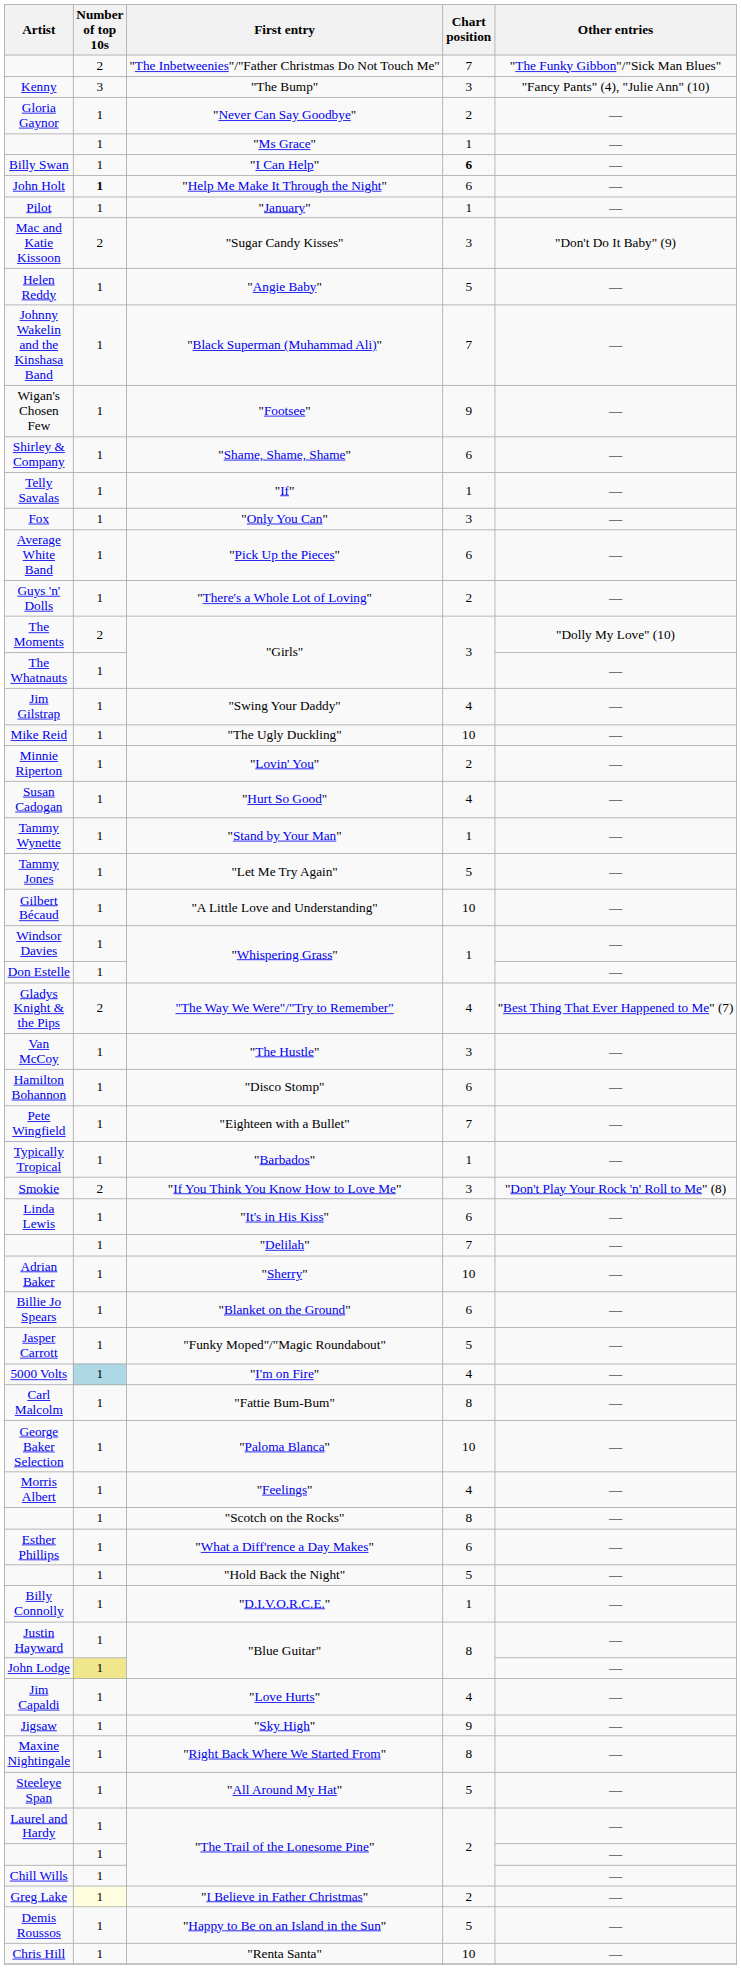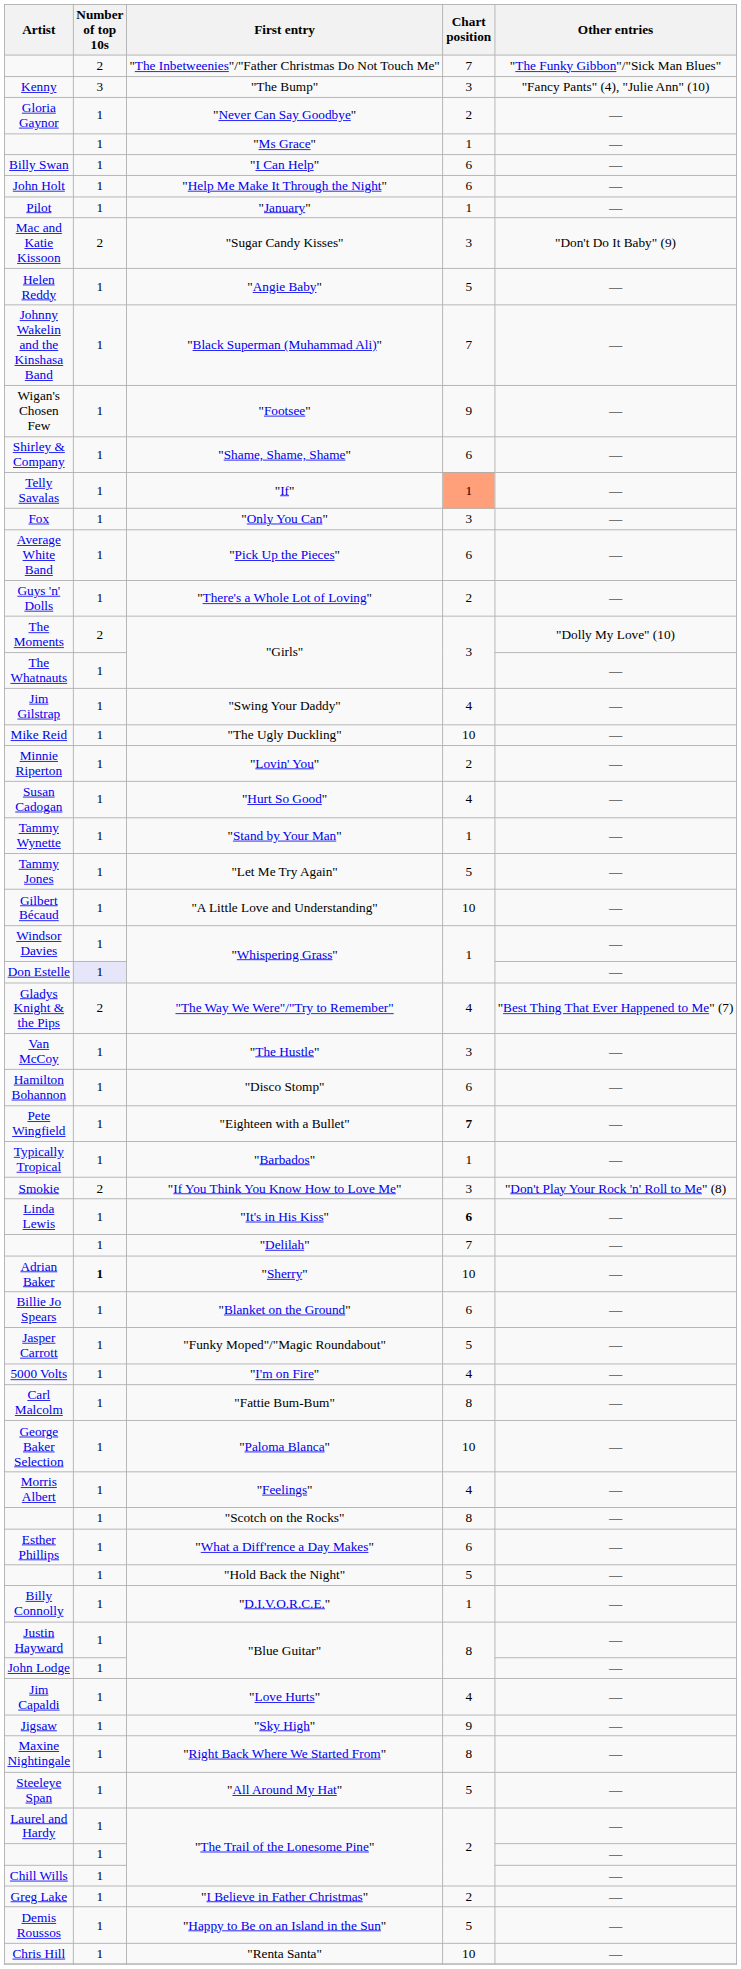(469, 165) bold -> (469, 165) normal
(100, 186) bold -> (100, 186) normal
(469, 490) no background -> (469, 490) lightsalmon background
(100, 972) no background -> (100, 972) lavender background
(469, 1123) normal -> (469, 1123) bold
(469, 1216) normal -> (469, 1216) bold
(100, 1273) normal -> (100, 1273) bold
(100, 1374) lightblue background -> (100, 1374) no background
(100, 1668) khaki background -> (100, 1668) no background
(100, 1896) lightyellow background -> (100, 1896) no background
